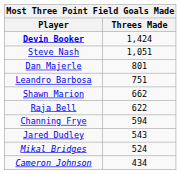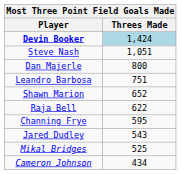(139, 39) no background -> (139, 39) lightblue background
(139, 66) 801 -> (139, 66) 800
(139, 94) 662 -> (139, 94) 652
(139, 121) 594 -> (139, 121) 595
(139, 149) 524 -> (139, 149) 525
